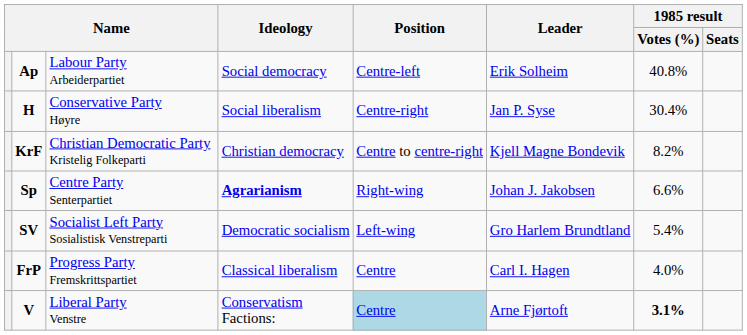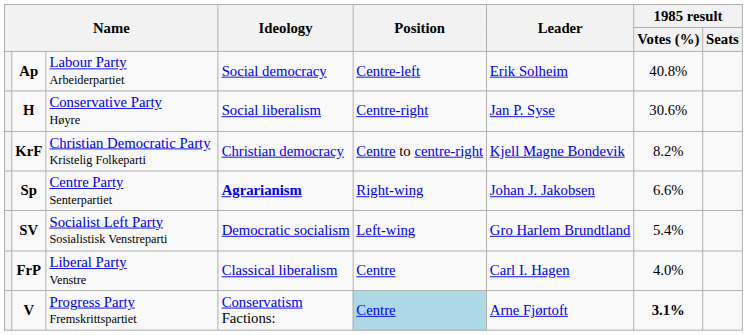(668, 111) 30.4% -> (668, 111) 30.6%
(93, 270) Progress Party Fremskrittspartiet -> (88, 270) Liberal Party Venstre
(88, 310) Liberal Party Venstre -> (93, 310) Progress Party Fremskrittspartiet
